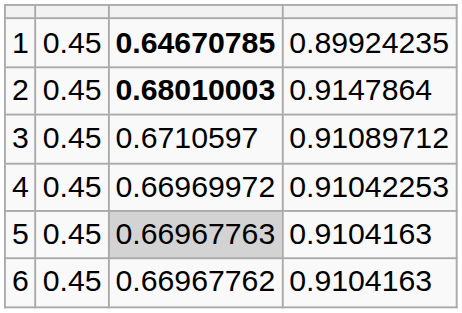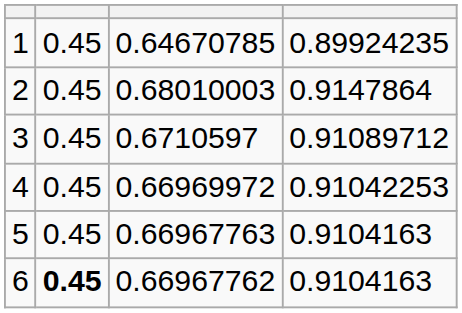(195, 42) bold -> (195, 42) normal
(195, 90) bold -> (195, 90) normal
(195, 234) lightgrey background -> (195, 234) no background
(72, 282) normal -> (72, 282) bold
